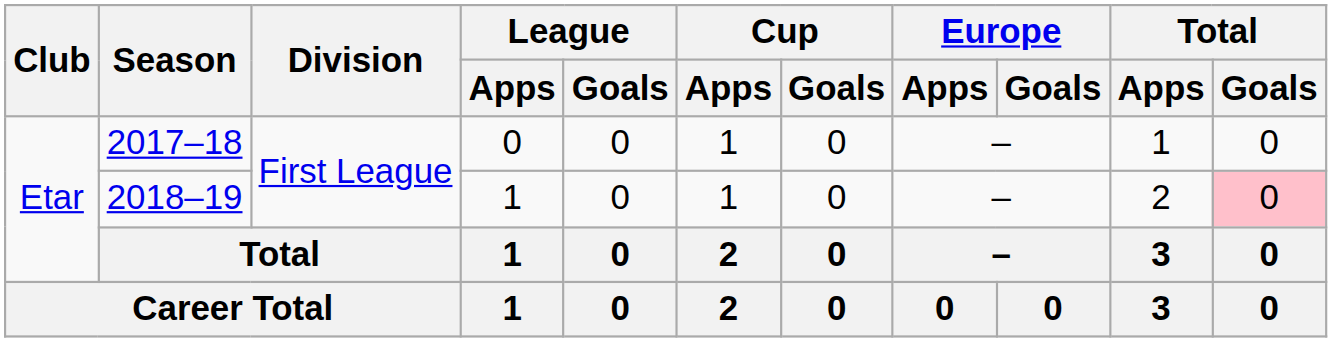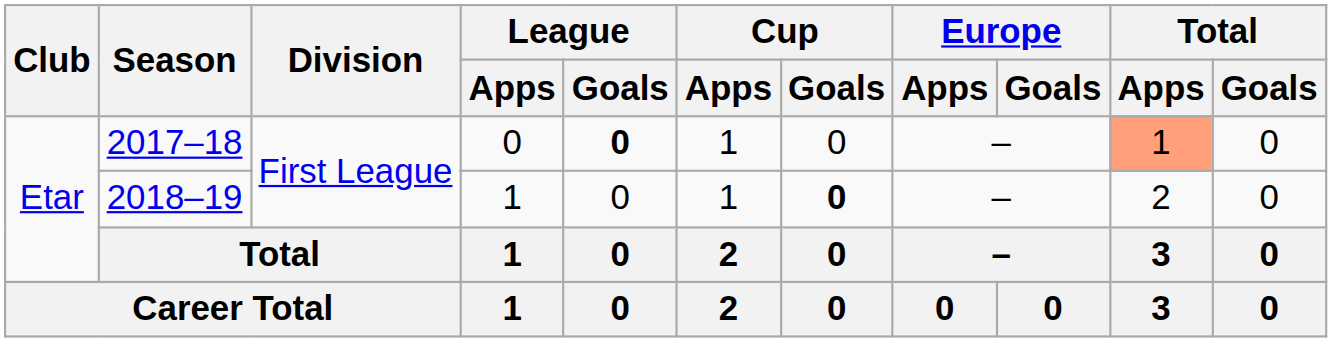(620, 142) normal -> (620, 142) bold
(1161, 142) no background -> (1161, 142) lightsalmon background
(837, 198) normal -> (837, 198) bold
(1269, 198) pink background -> (1269, 198) no background
